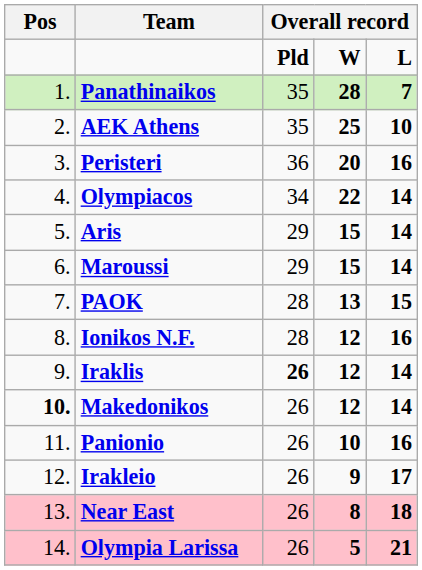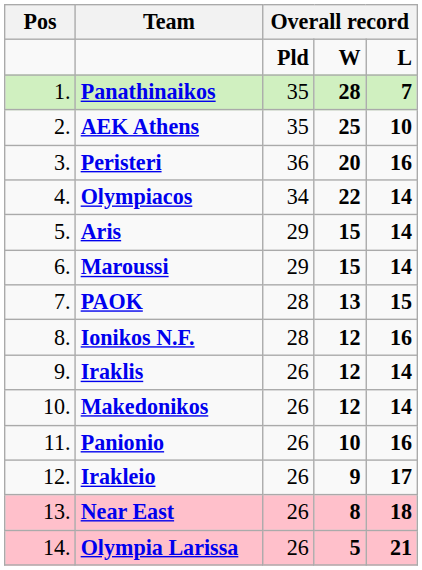(298, 372) bold -> (298, 372) normal
(57, 407) bold -> (57, 407) normal
